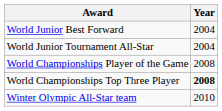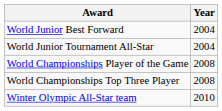(204, 81) bold -> (204, 81) normal
